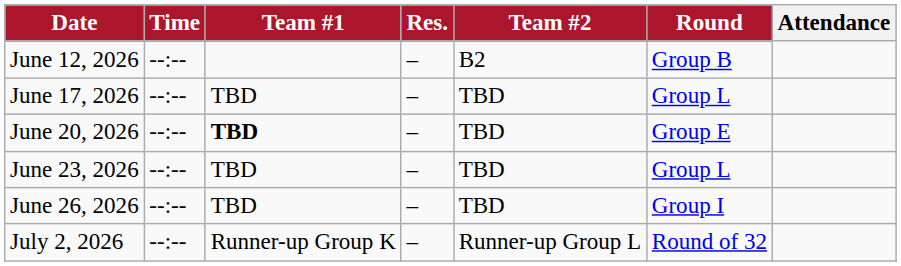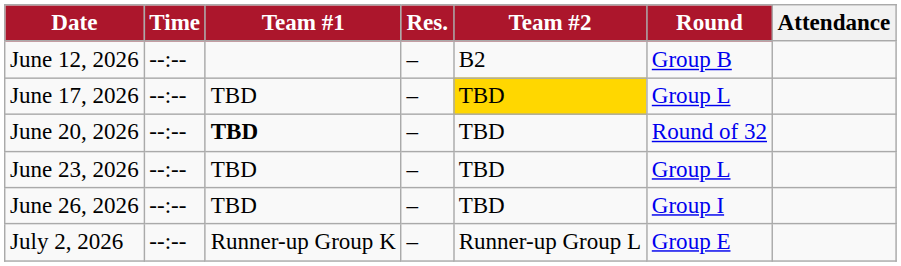(482, 95) no background -> (482, 95) gold background
(691, 132) Group E -> (709, 132) Round of 32
(709, 242) Round of 32 -> (691, 242) Group E
